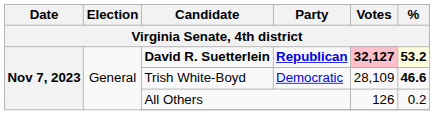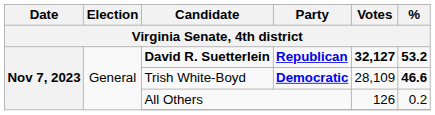(374, 57) pink background -> (375, 57) no background
(413, 57) lightyellow background -> (414, 57) no background
(310, 78) normal -> (312, 78) bold
